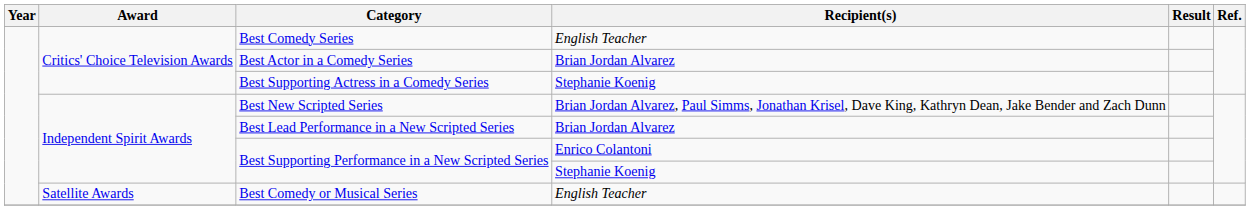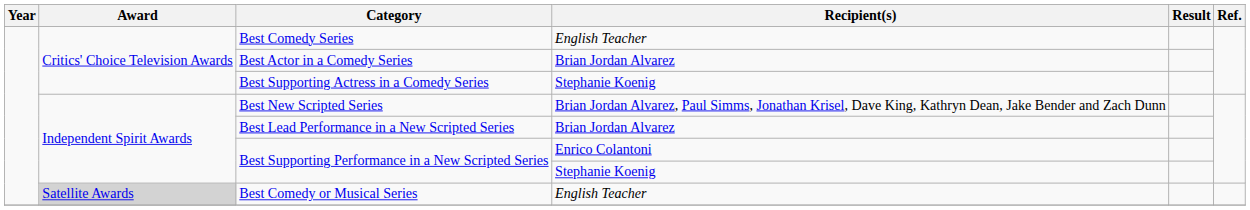(88, 194) no background -> (88, 194) lightgrey background
